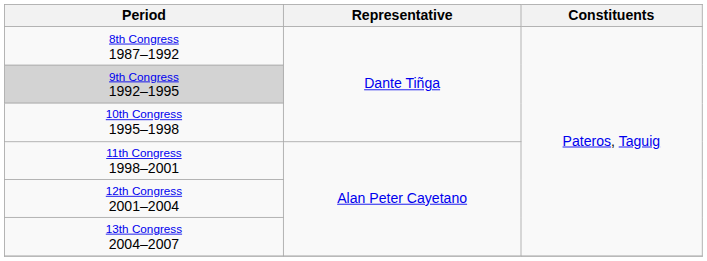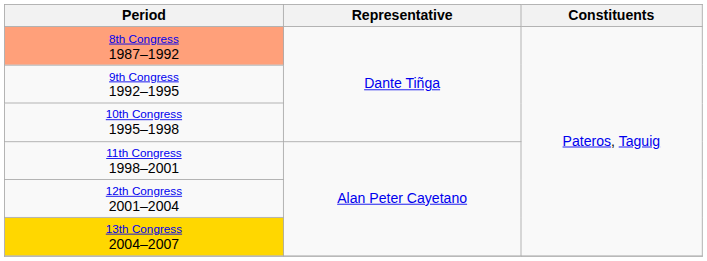(144, 46) no background -> (144, 46) lightsalmon background
(144, 84) lightgrey background -> (144, 84) no background
(144, 237) no background -> (144, 237) gold background
